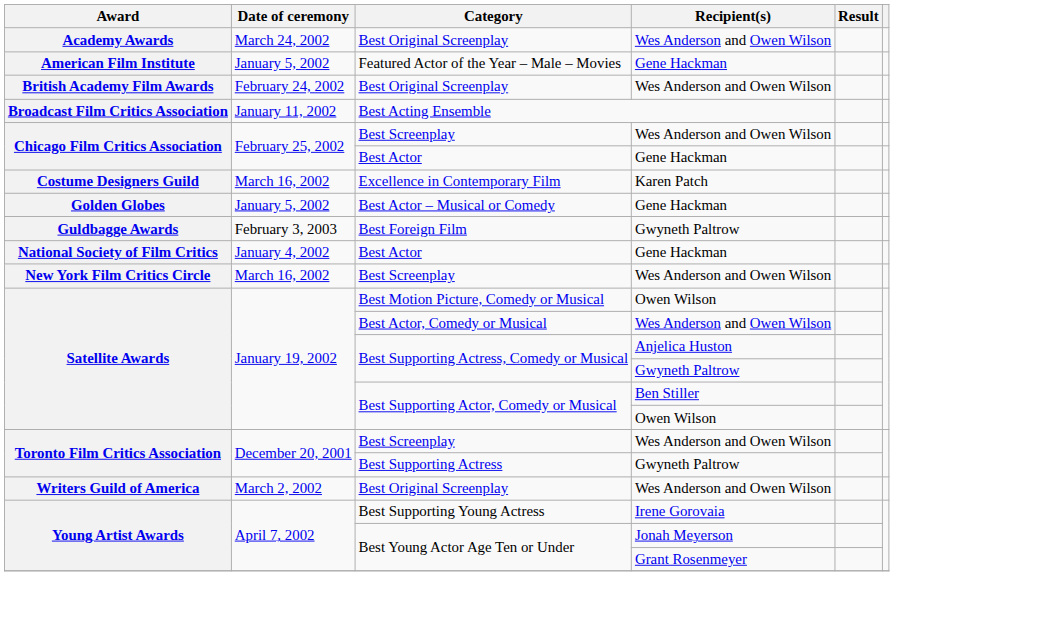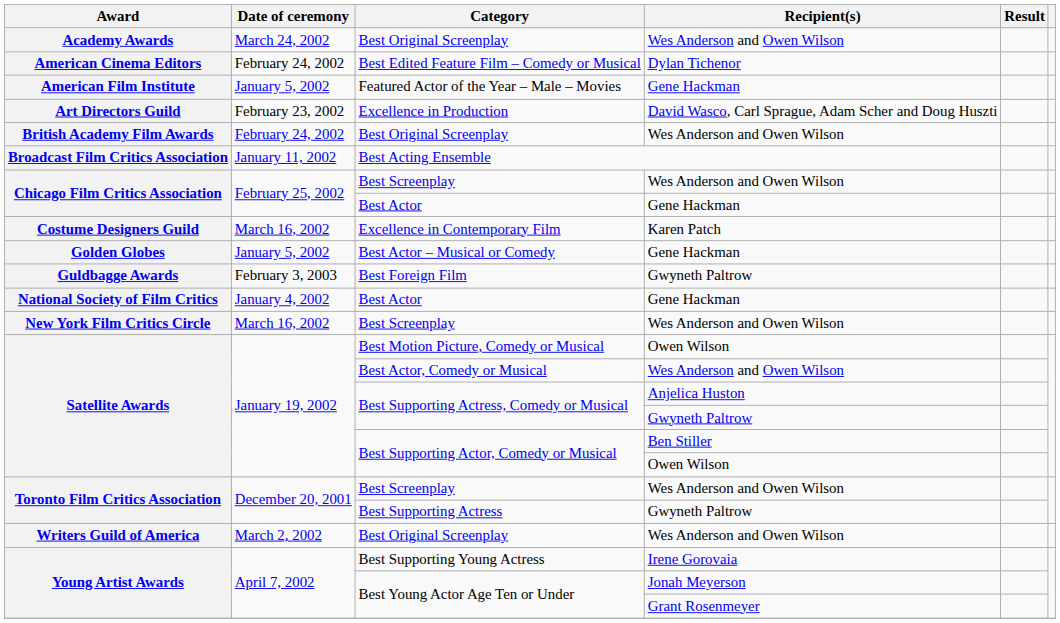+ row: (118, 63)
+ row: (118, 110)
